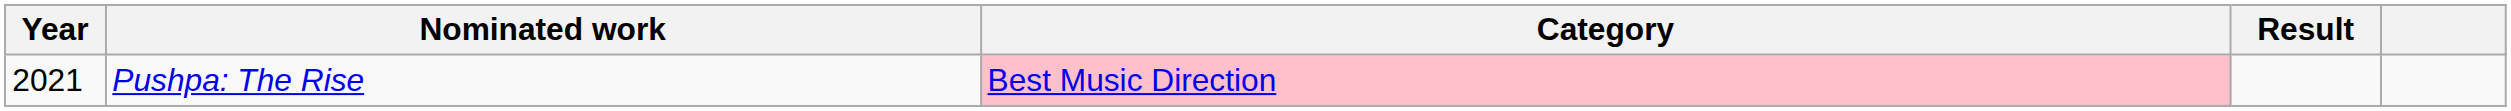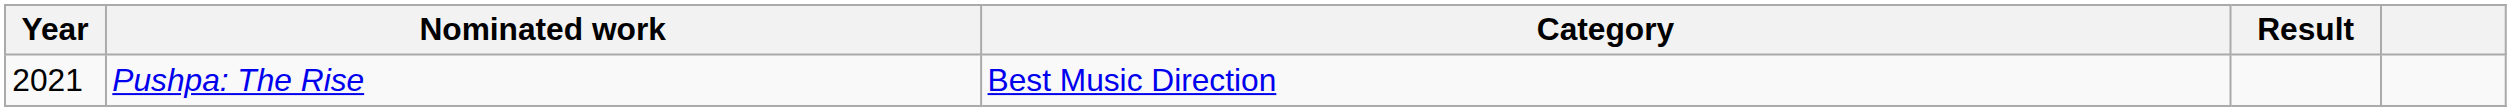(1132, 79) pink background -> (1132, 79) no background
